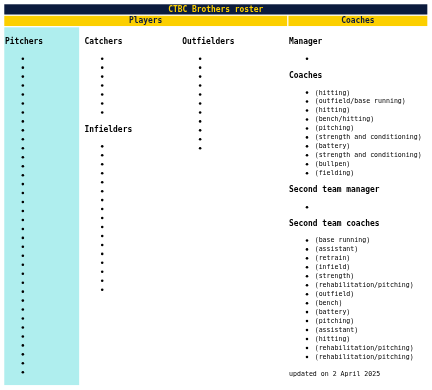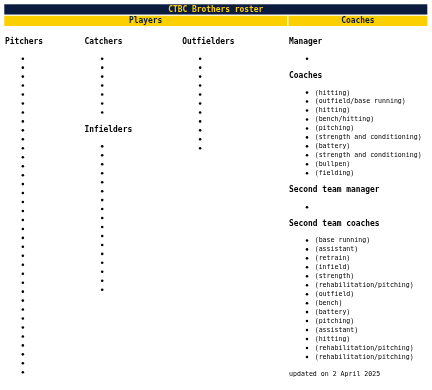(42, 207) paleturquoise background -> (42, 207) no background
